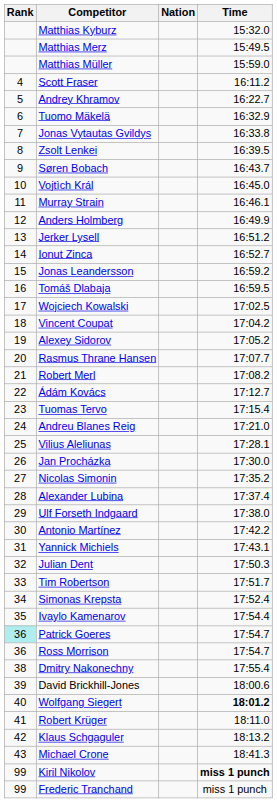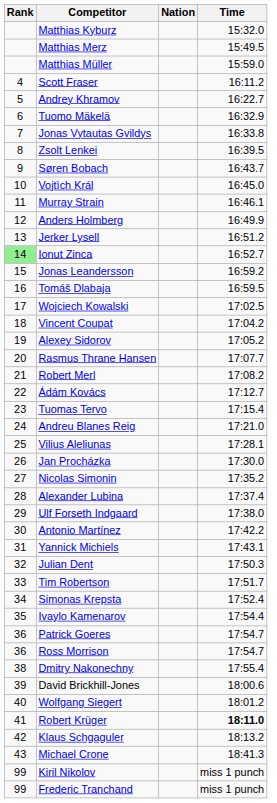(20, 254) no background -> (20, 254) lightgreen background
(20, 634) paleturquoise background -> (20, 634) no background
(251, 703) bold -> (246, 703) normal
(252, 720) normal -> (246, 720) bold
(235, 772) bold -> (232, 772) normal
